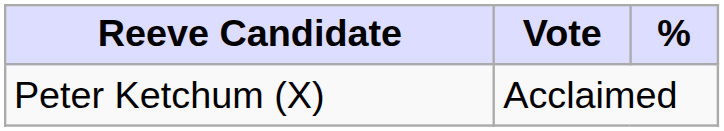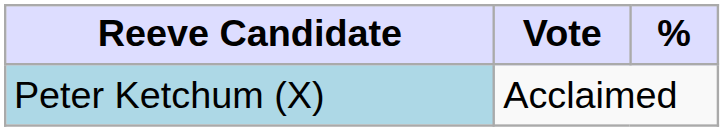(169, 94) no background -> (169, 94) lightblue background
